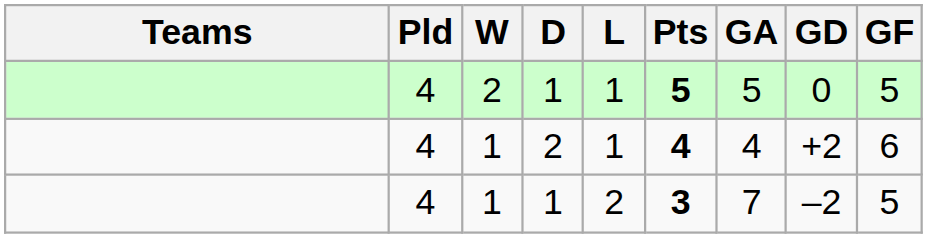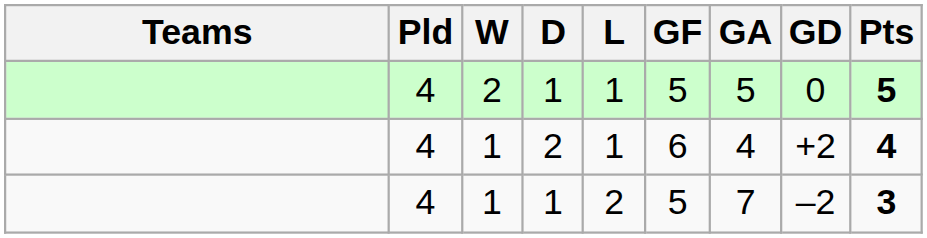columns swapped: (890, 32) <-> (681, 32)
